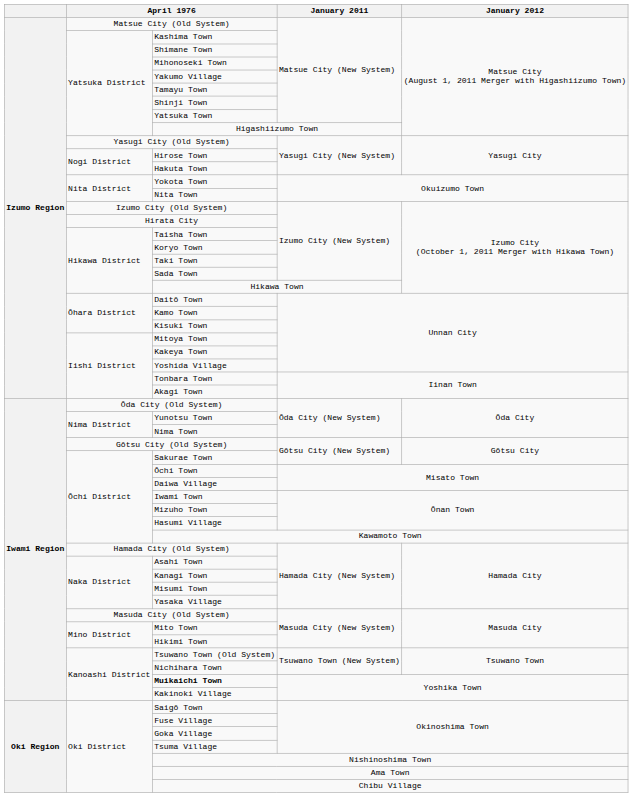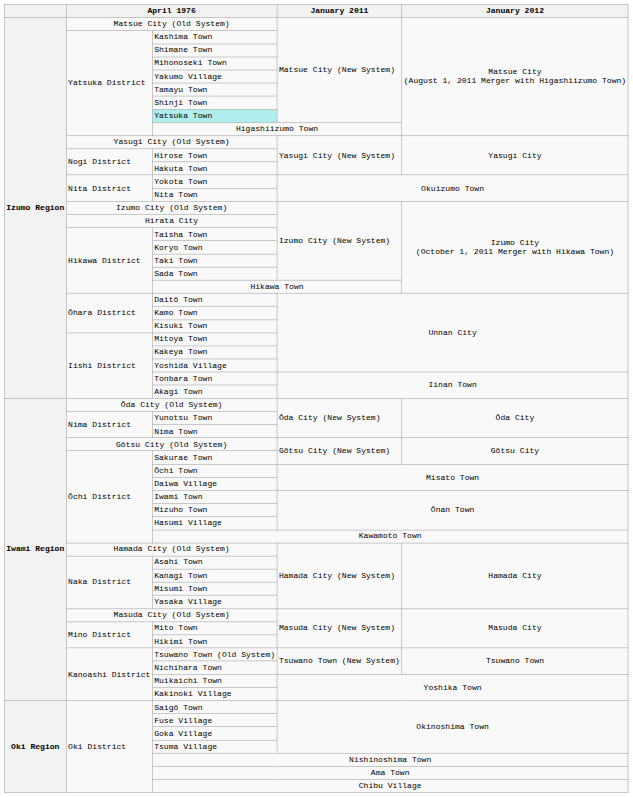(183, 116) no background -> (183, 116) paleturquoise background
(188, 681) bold -> (188, 681) normal
